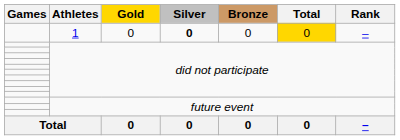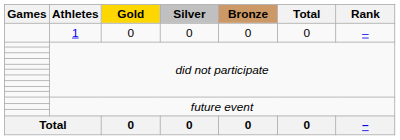(189, 33) bold -> (189, 33) normal
(307, 33) gold background -> (307, 33) no background
